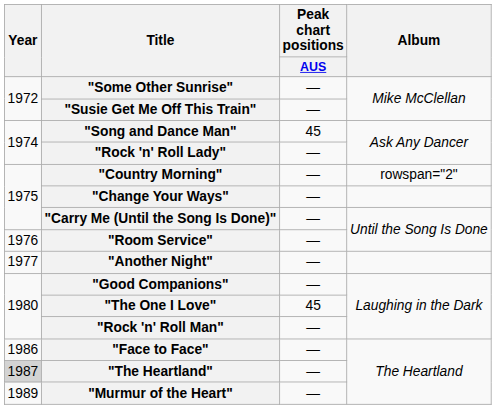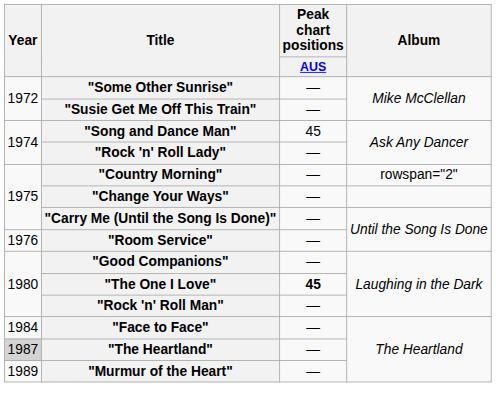- row: (160, 262)
(313, 305) normal -> (313, 284) bold
(23, 349) 1986 -> (23, 327) 1984
